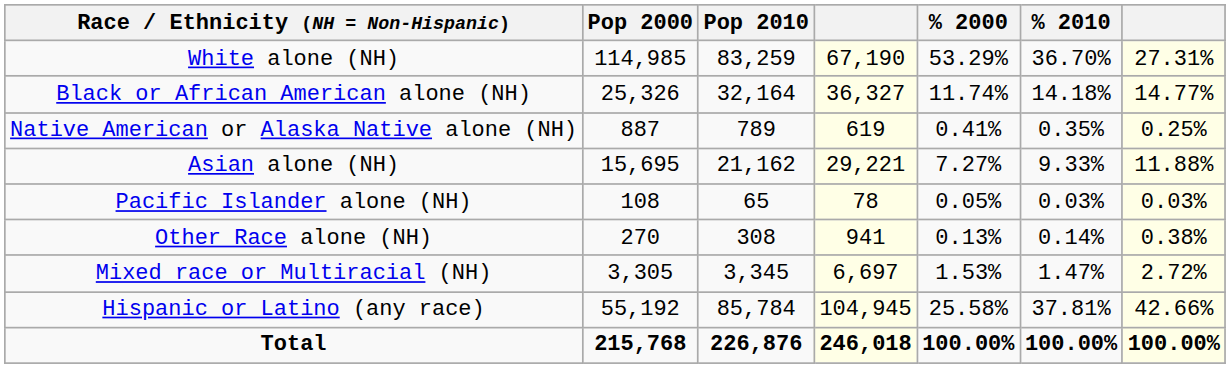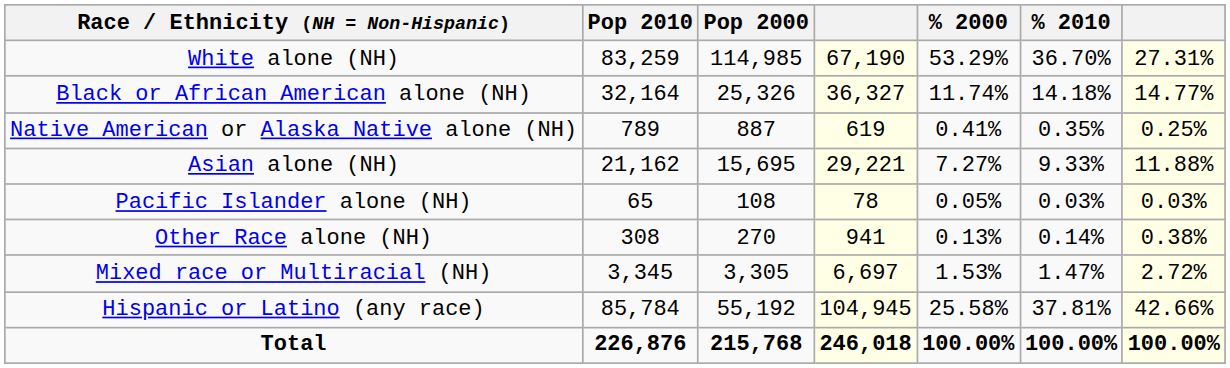columns swapped: (640, 23) <-> (756, 23)
